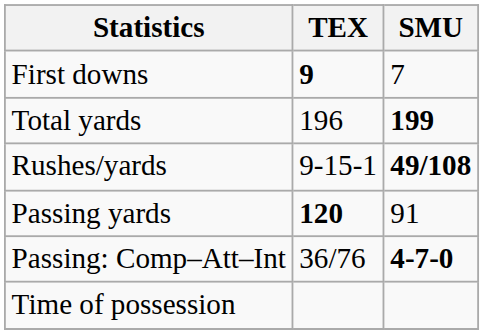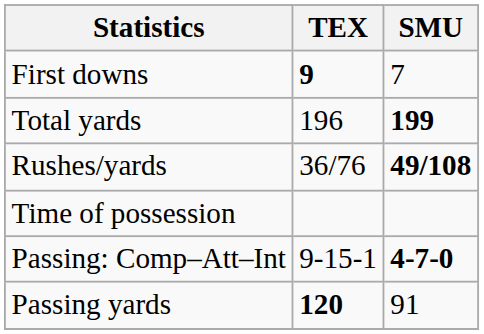(338, 166) 9-15-1 -> (332, 166) 36/76
rows swapped: (91, 212) <-> (124, 304)
(332, 258) 36/76 -> (338, 258) 9-15-1
